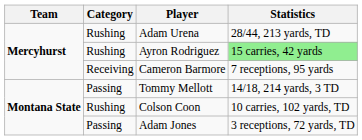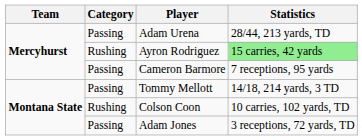(106, 32) Rushing -> (105, 32) Passing
(110, 70) Receiving -> (105, 70) Passing
